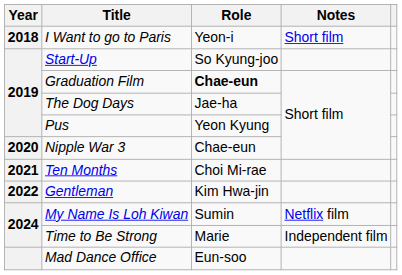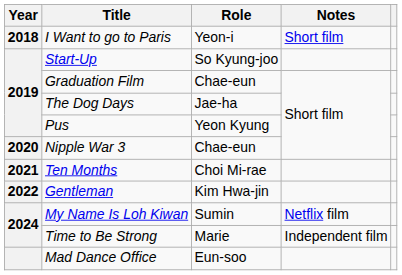(226, 81) bold -> (225, 81) normal
